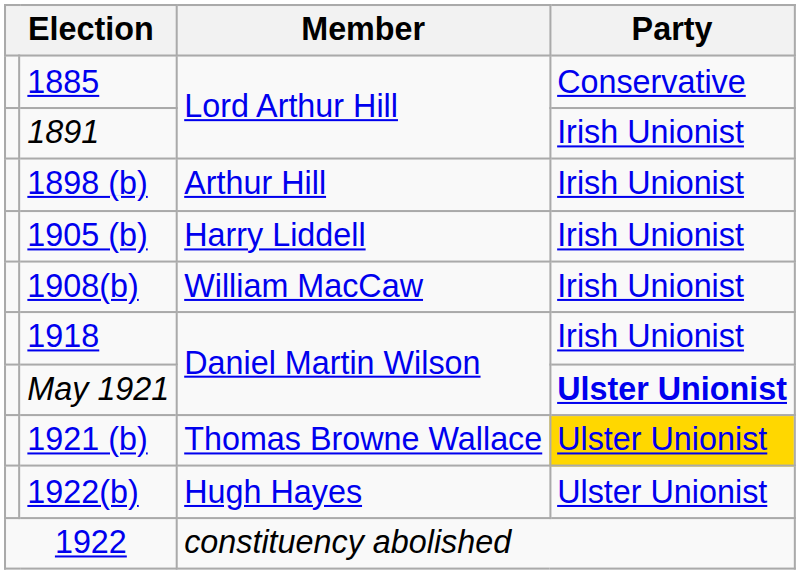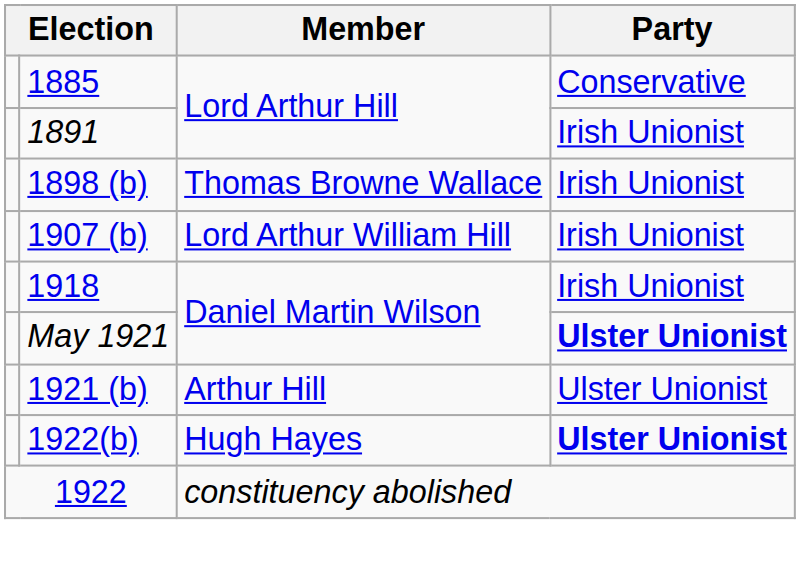(255, 183) Arthur Hill -> (363, 183) Thomas Browne Wallace
- row: (88, 235)
+ row: (88, 235)
- row: (83, 286)
(363, 440) Thomas Browne Wallace -> (255, 388) Arthur Hill
(662, 440) gold background -> (662, 388) no background
(662, 491) normal -> (672, 440) bold
